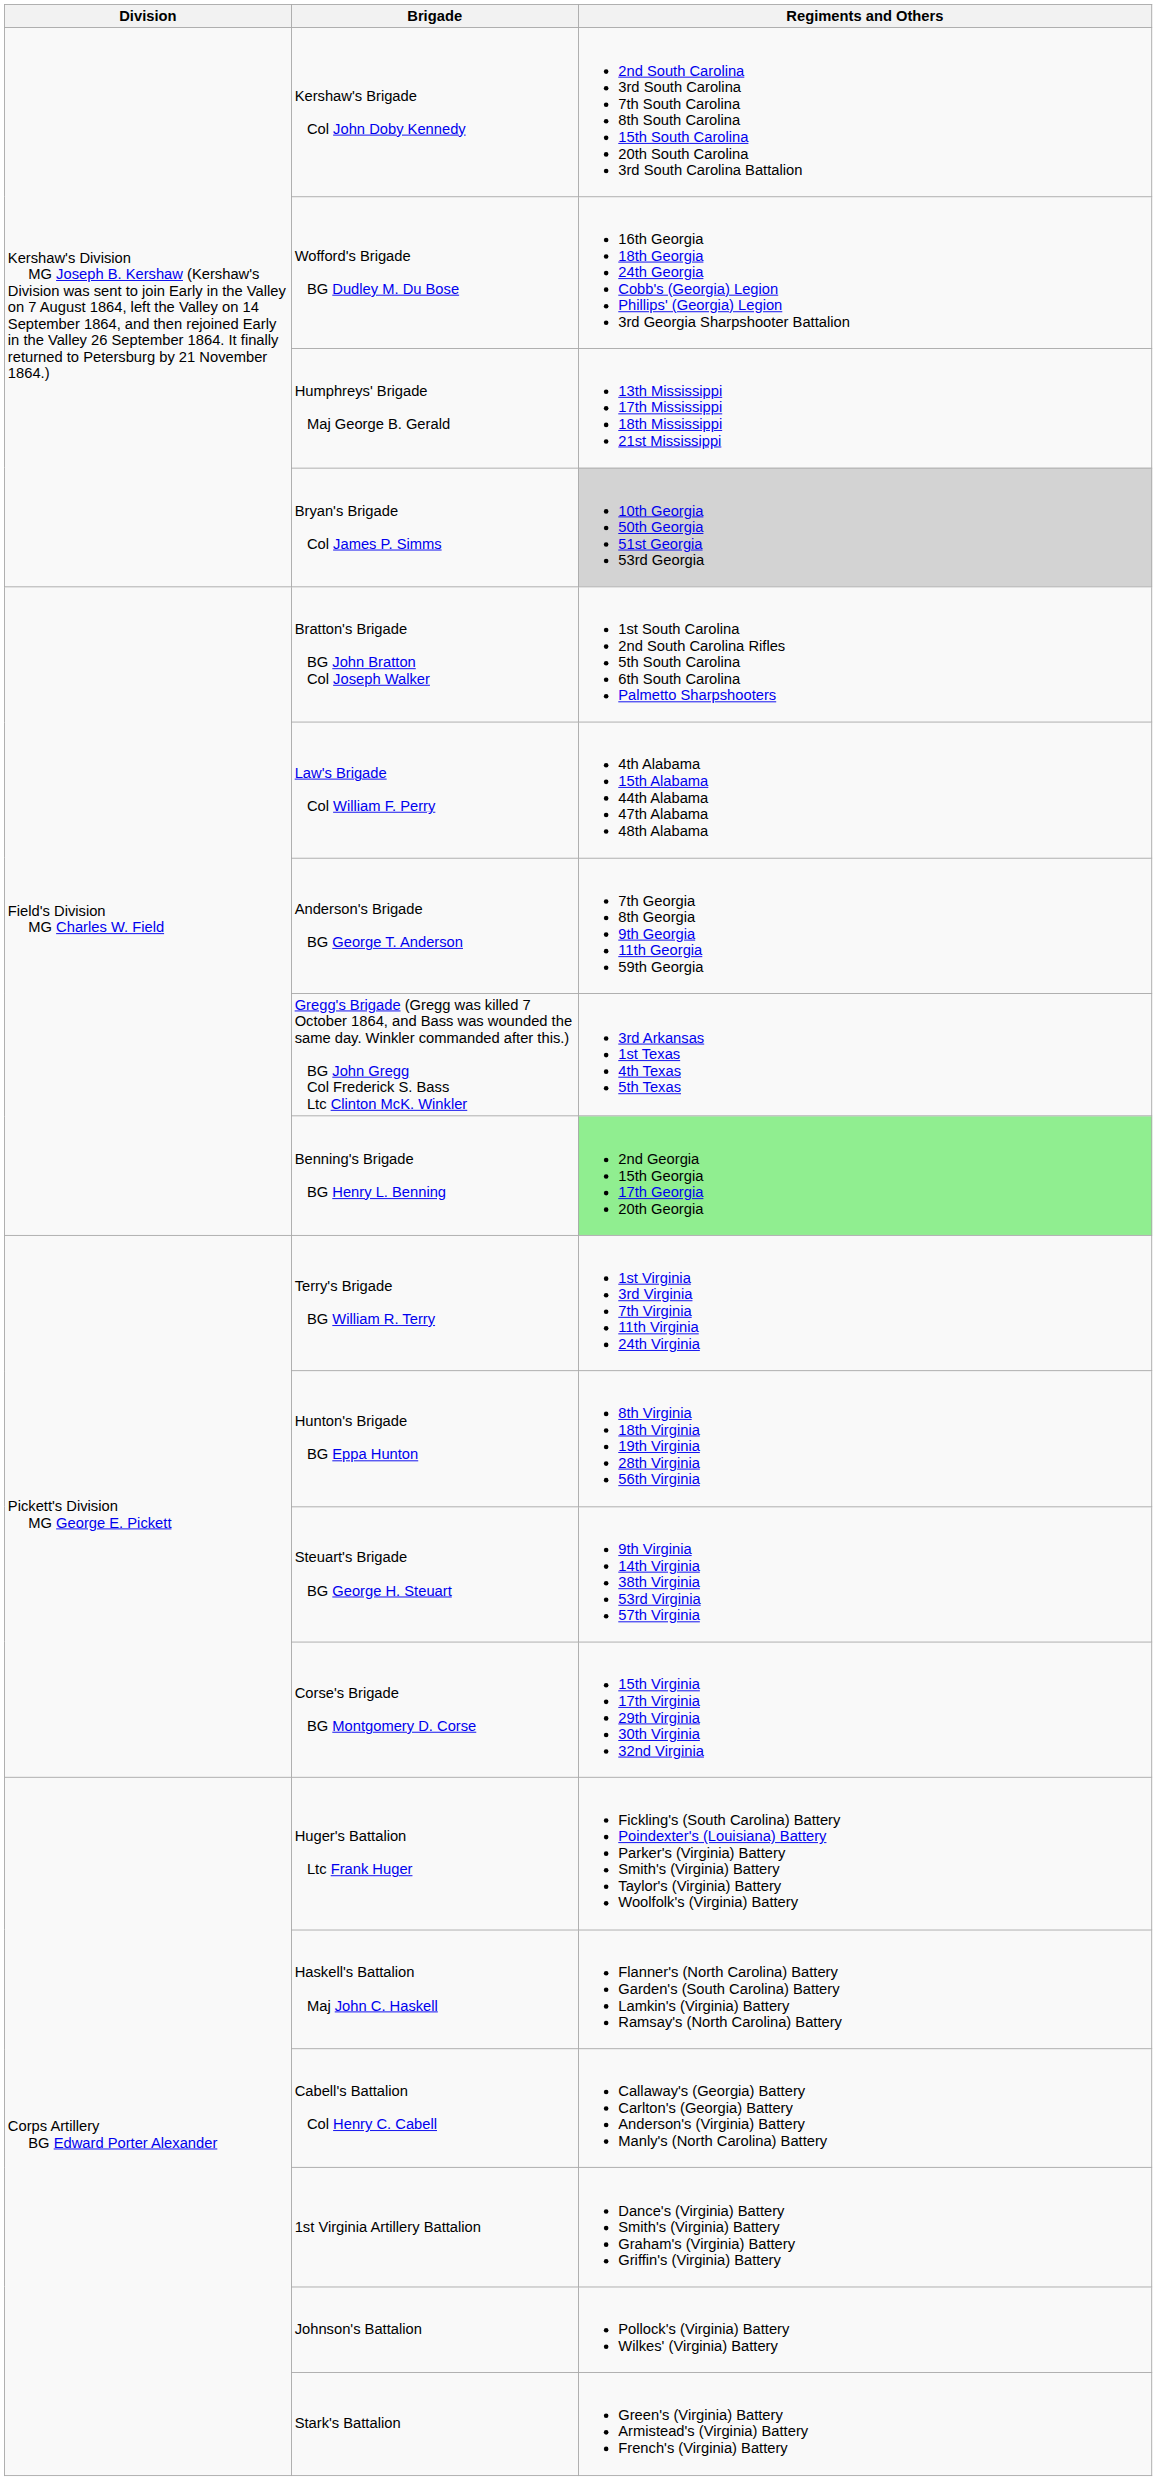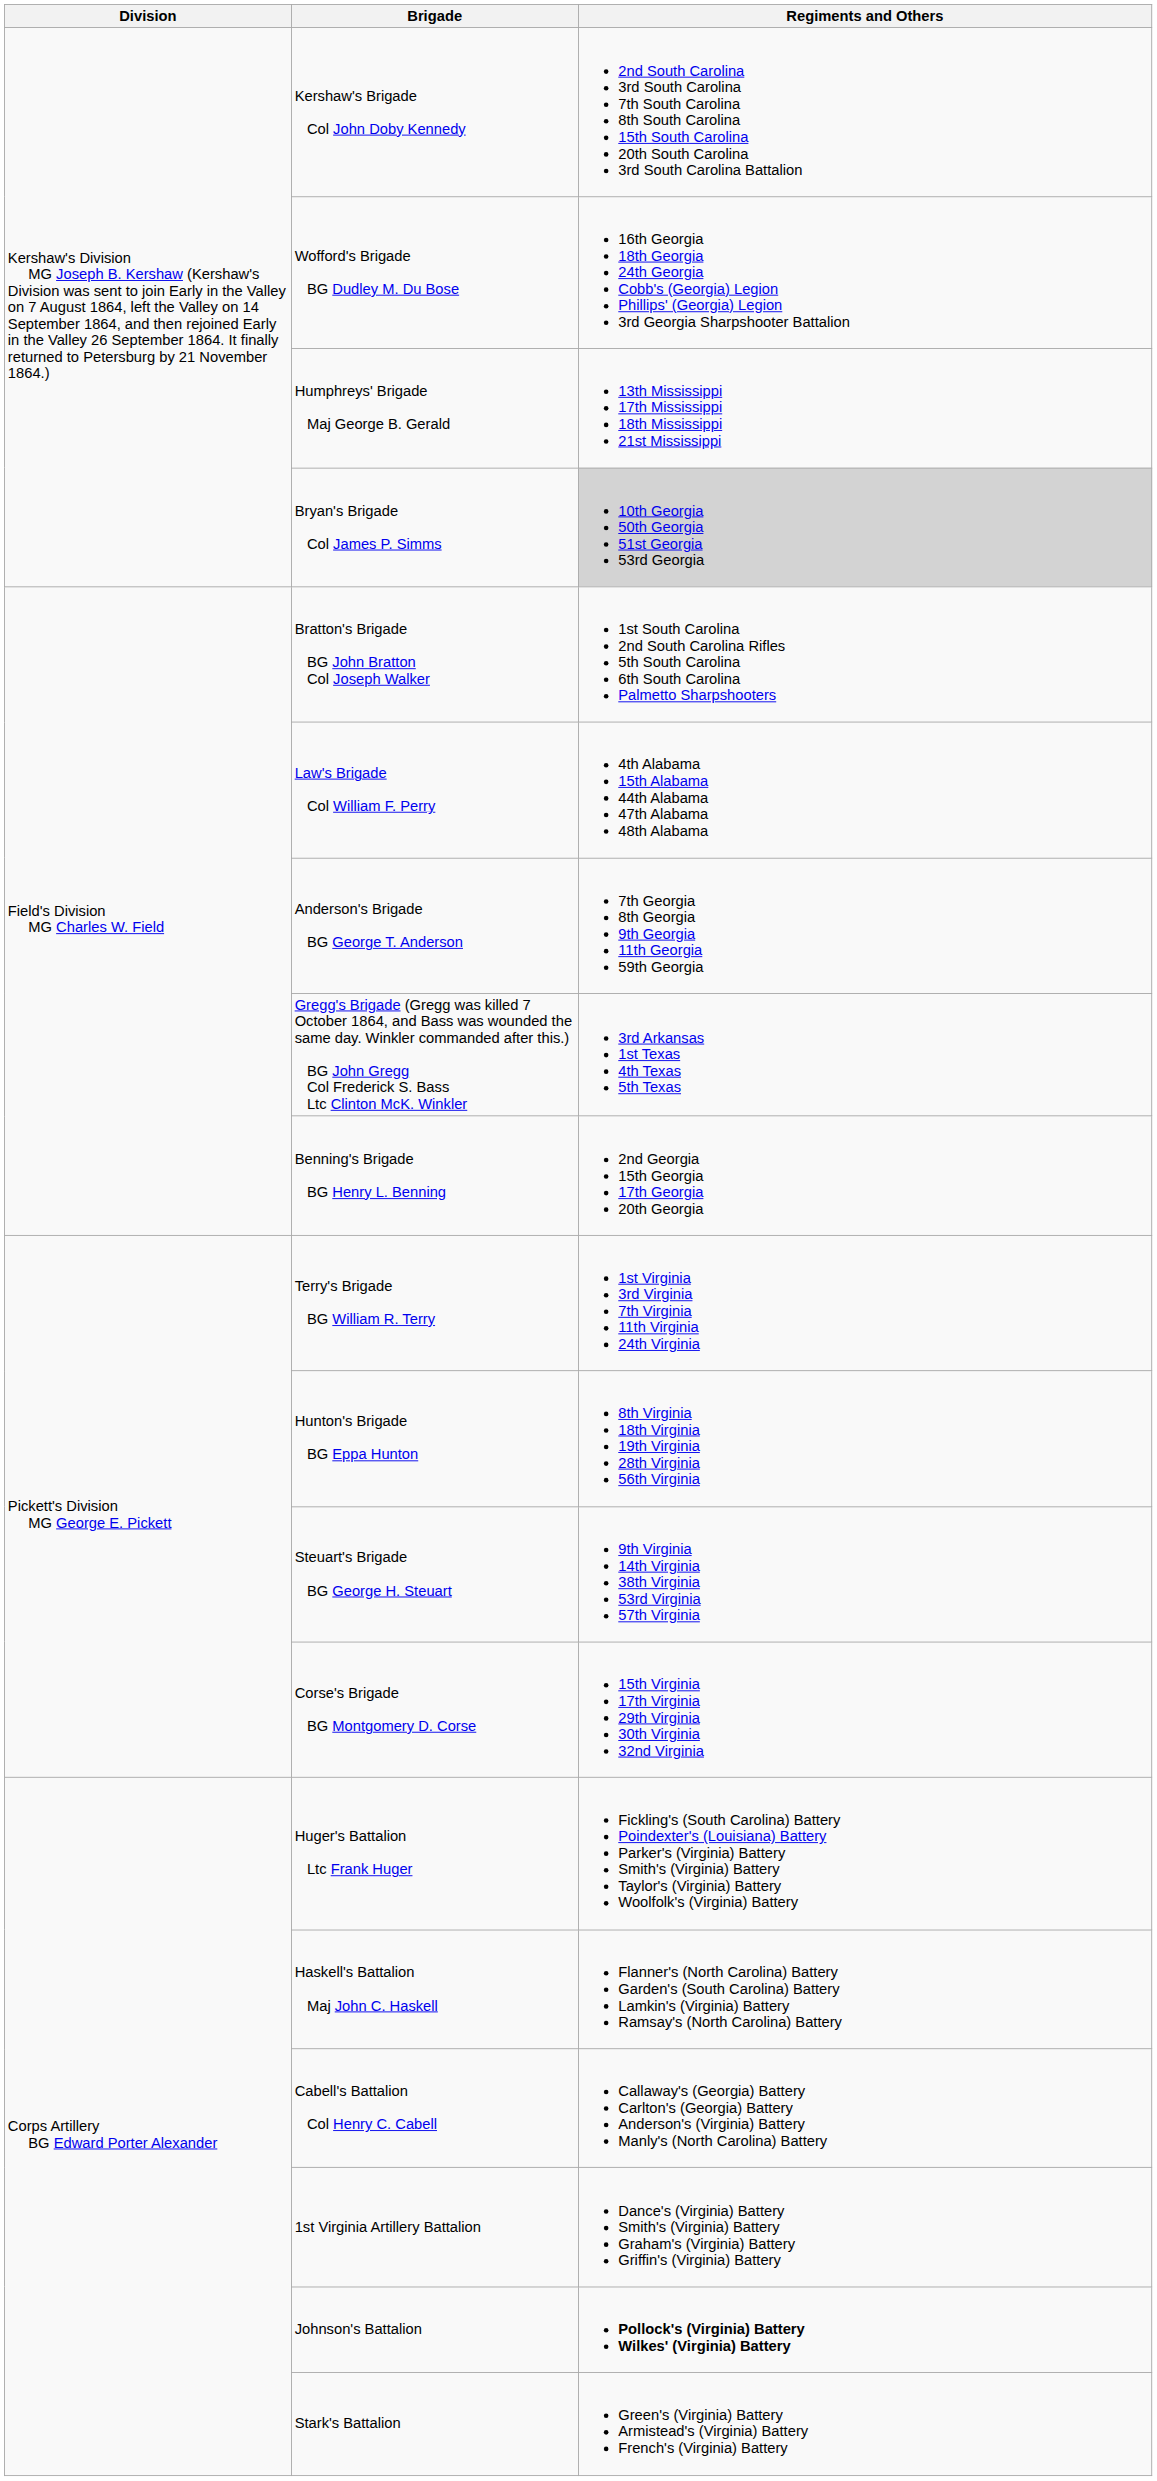(865, 1184) lightgreen background -> (865, 1184) no background
(865, 2338) normal -> (865, 2338) bold
